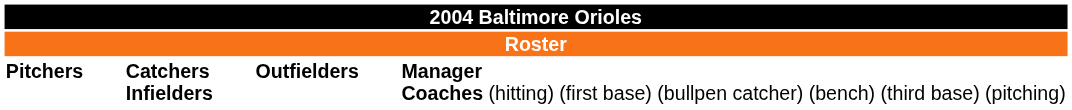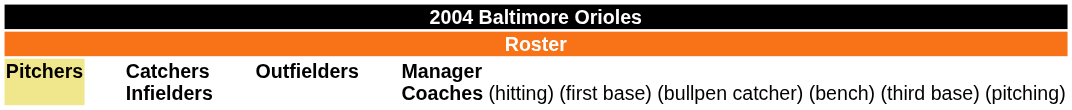(45, 71) no background -> (45, 71) khaki background
